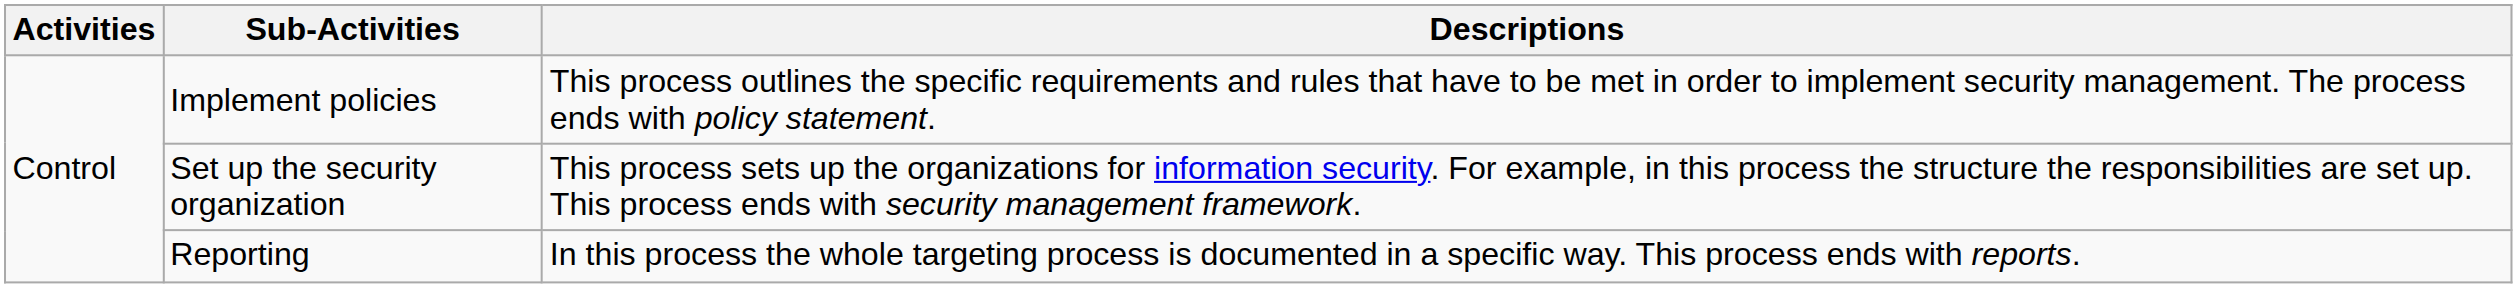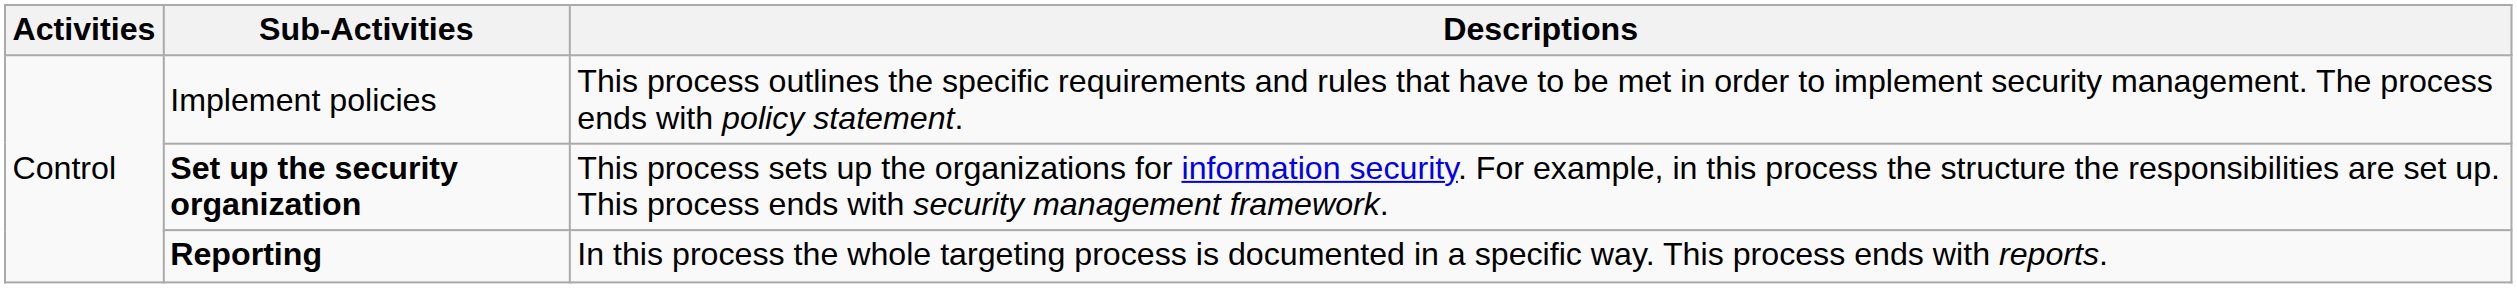(303, 186) normal -> (314, 186) bold
(240, 255) normal -> (246, 255) bold
